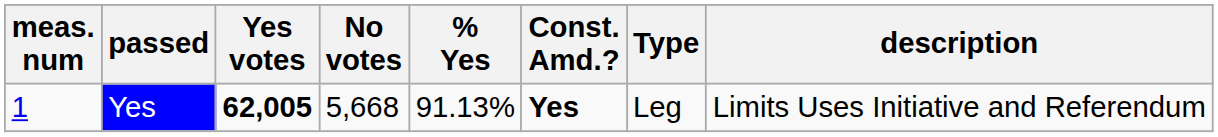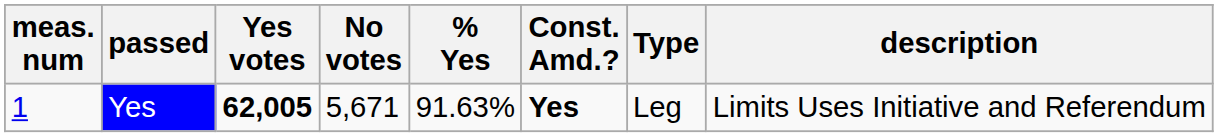(362, 107) 5,668 -> (362, 107) 5,671
(465, 107) 91.13% -> (465, 107) 91.63%
